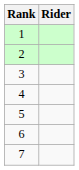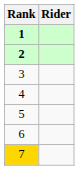(21, 34) normal -> (21, 34) bold
(21, 54) normal -> (21, 54) bold
(21, 155) no background -> (21, 155) gold background
